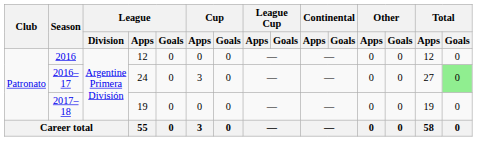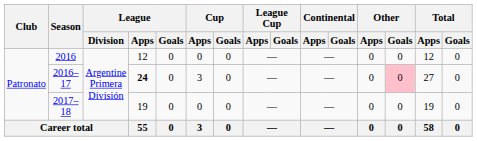(142, 78) normal -> (142, 78) bold
(400, 78) no background -> (400, 78) pink background
(457, 78) lightgreen background -> (457, 78) no background
